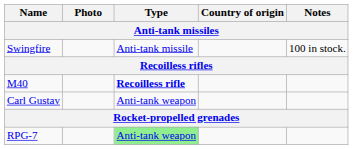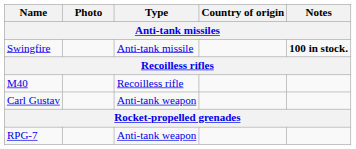(317, 48) normal -> (319, 48) bold
(151, 83) bold -> (150, 83) normal
(156, 135) lightgreen background -> (157, 135) no background
